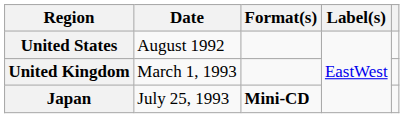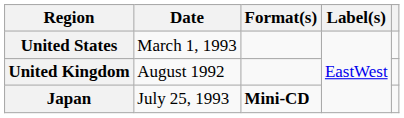(181, 44) August 1992 -> (187, 44) March 1, 1993
(187, 71) March 1, 1993 -> (181, 71) August 1992
